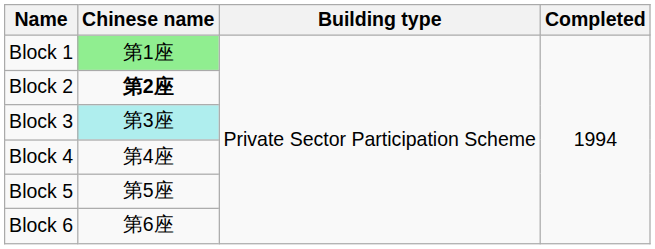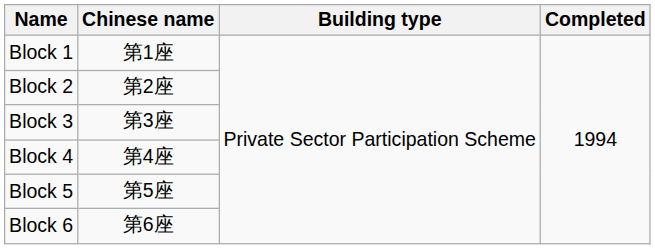(148, 52) lightgreen background -> (148, 52) no background
(148, 86) bold -> (148, 86) normal
(148, 121) paleturquoise background -> (148, 121) no background
